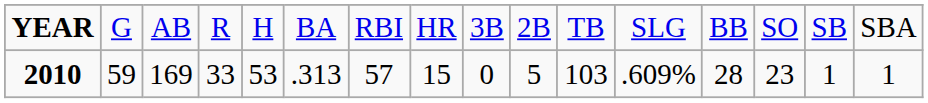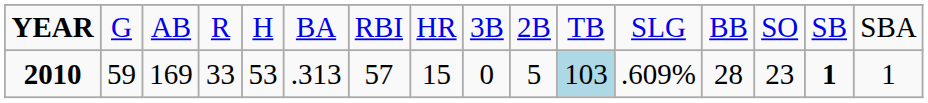(586, 73) no background -> (586, 73) lightblue background
(829, 73) normal -> (829, 73) bold
